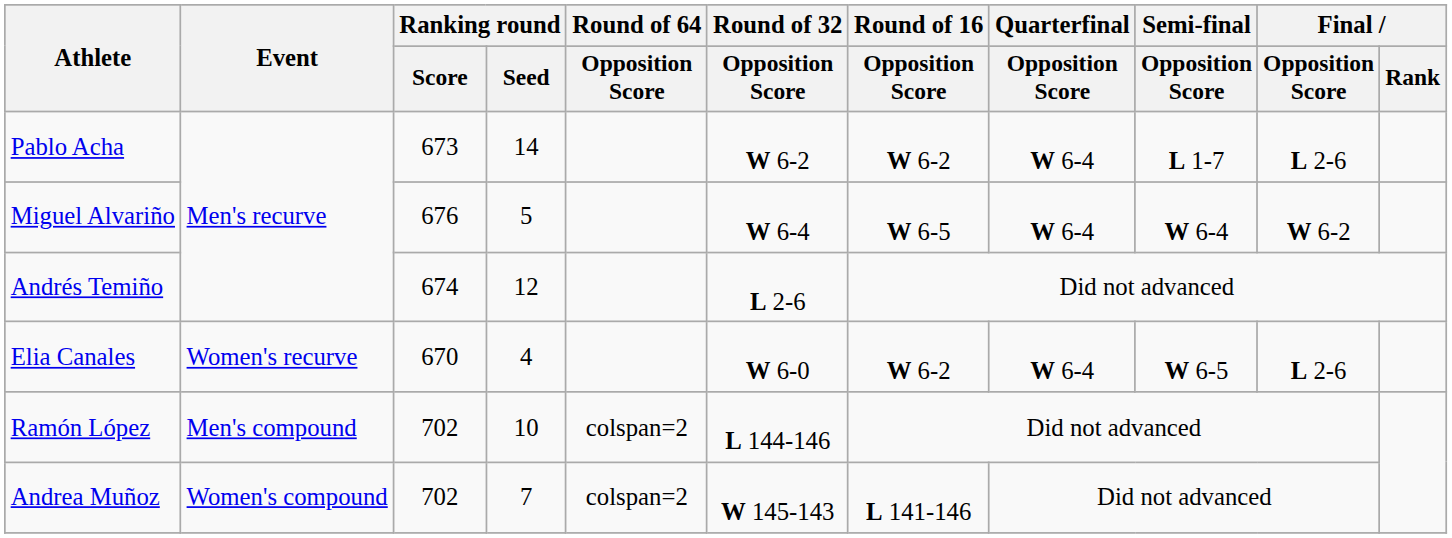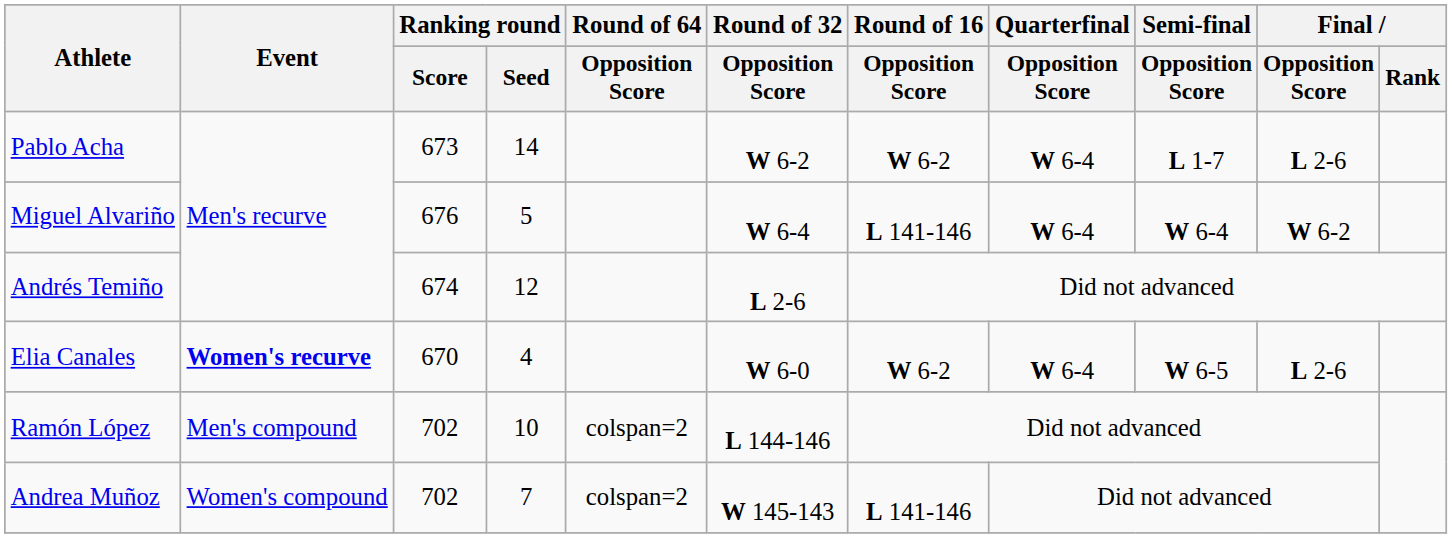(919, 231) W 6-5 -> (919, 231) L 141-146
(272, 357) normal -> (279, 357) bold
